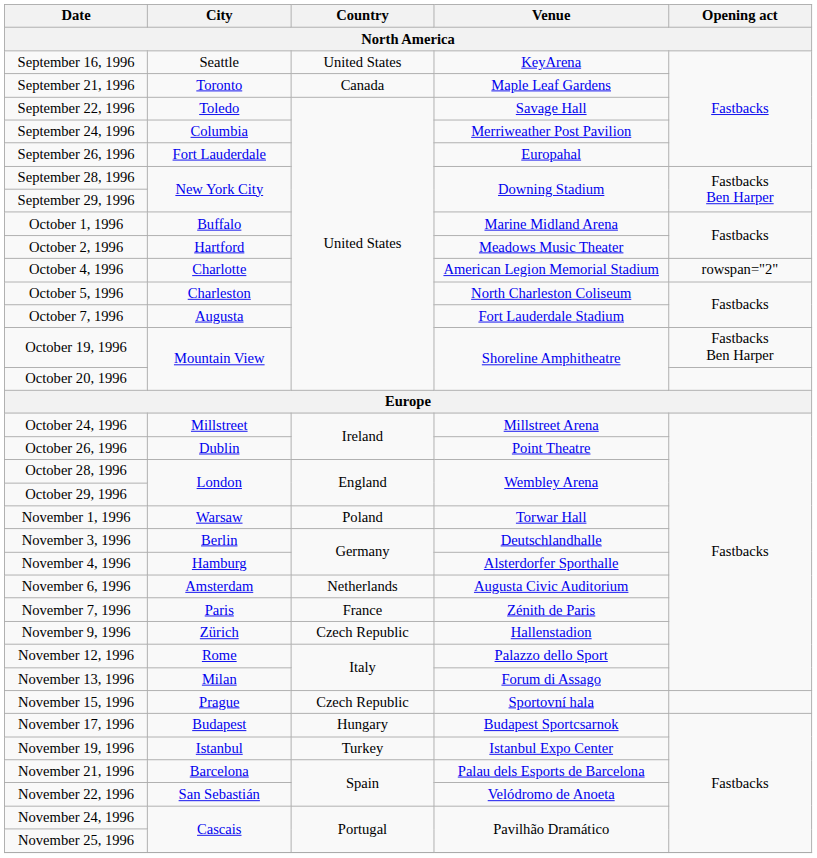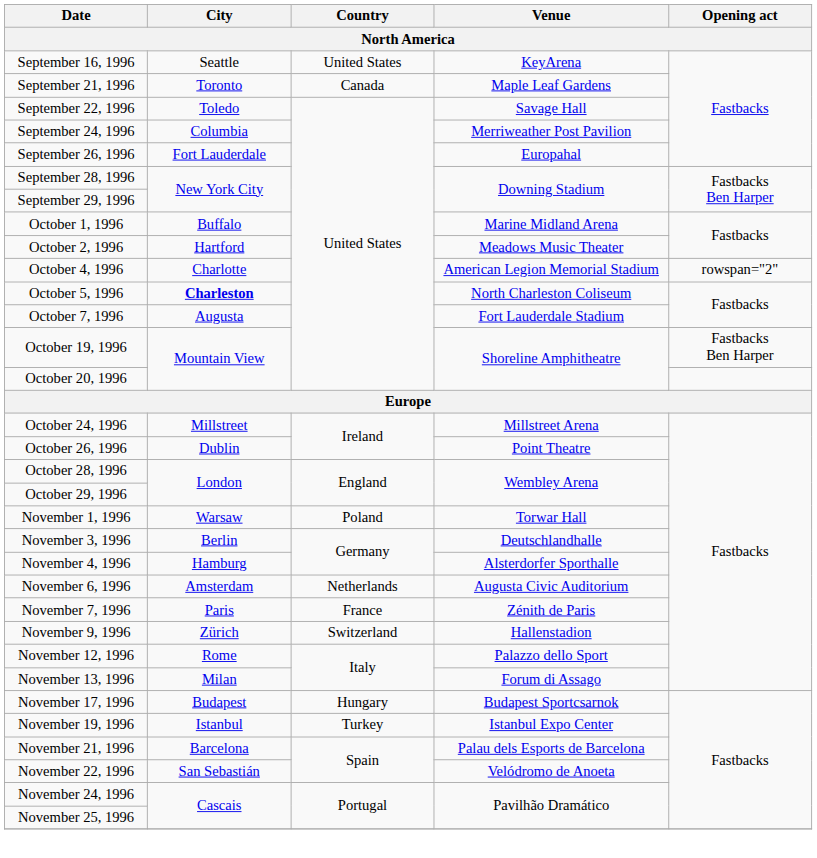(219, 293) normal -> (219, 293) bold
(362, 632) Czech Republic -> (362, 632) Switzerland
- row: (76, 702)
